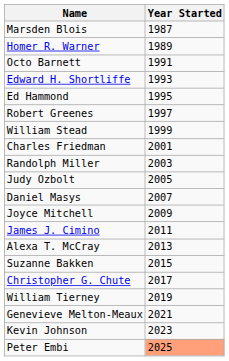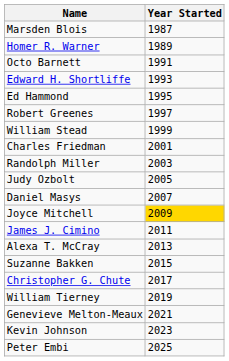(160, 214) no background -> (160, 214) gold background
(160, 348) lightsalmon background -> (160, 348) no background
